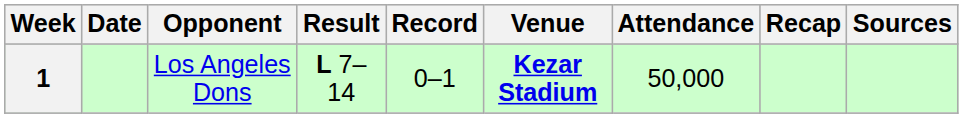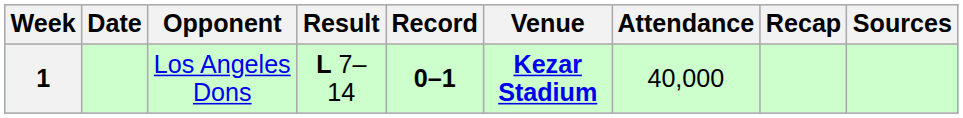(435, 78) normal -> (435, 78) bold
(686, 78) 50,000 -> (686, 78) 40,000
